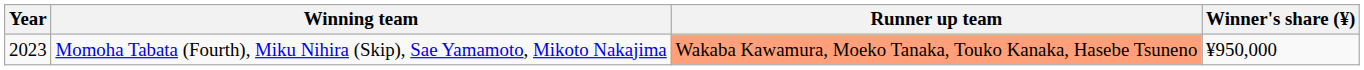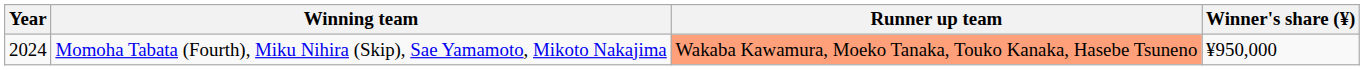(28, 49) 2023 -> (28, 49) 2024
